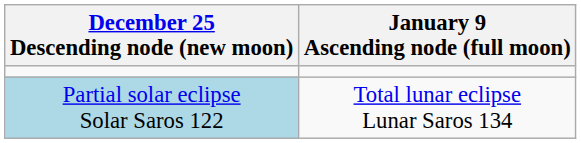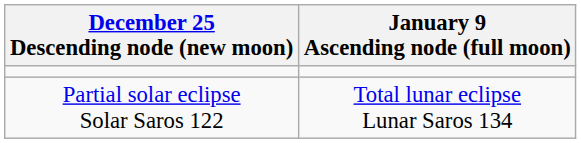(152, 107) lightblue background -> (152, 107) no background
